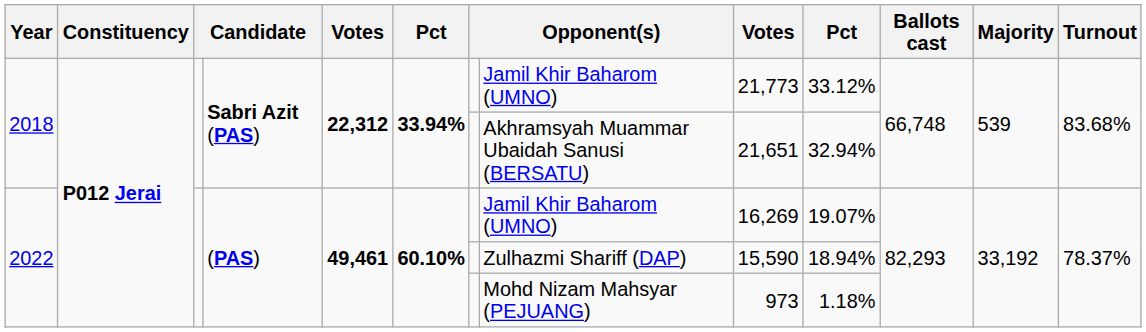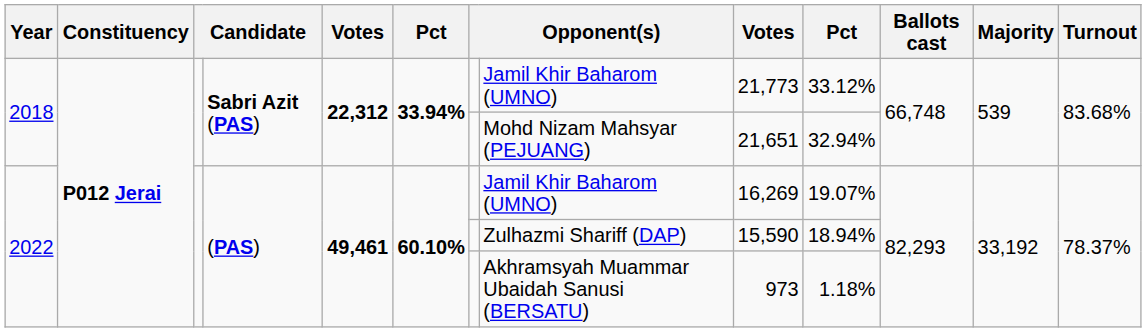(586, 150) Akhramsyah Muammar Ubaidah Sanusi (BERSATU) -> (580, 139) Mohd Nizam Mahsyar (PEJUANG)
(580, 301) Mohd Nizam Mahsyar (PEJUANG) -> (586, 289) Akhramsyah Muammar Ubaidah Sanusi (BERSATU)
